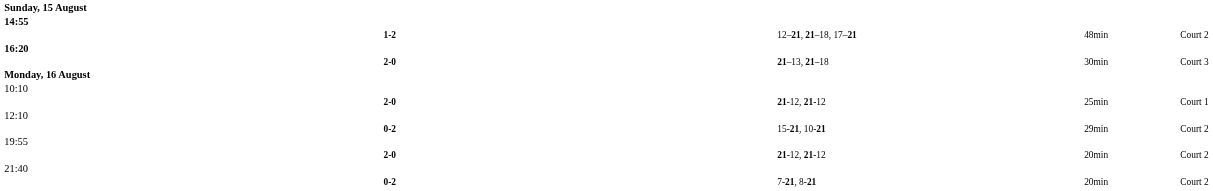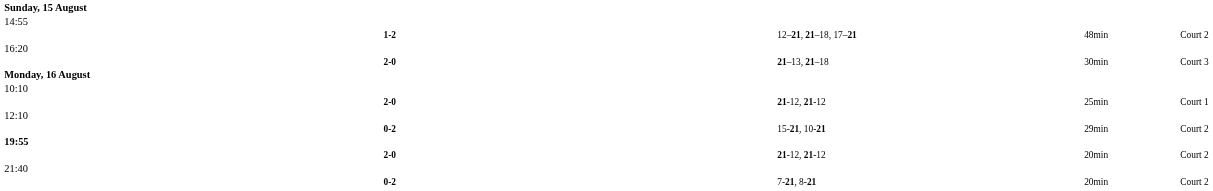(16, 21) bold -> (16, 21) normal
(16, 48) bold -> (16, 48) normal
(16, 142) normal -> (16, 142) bold
